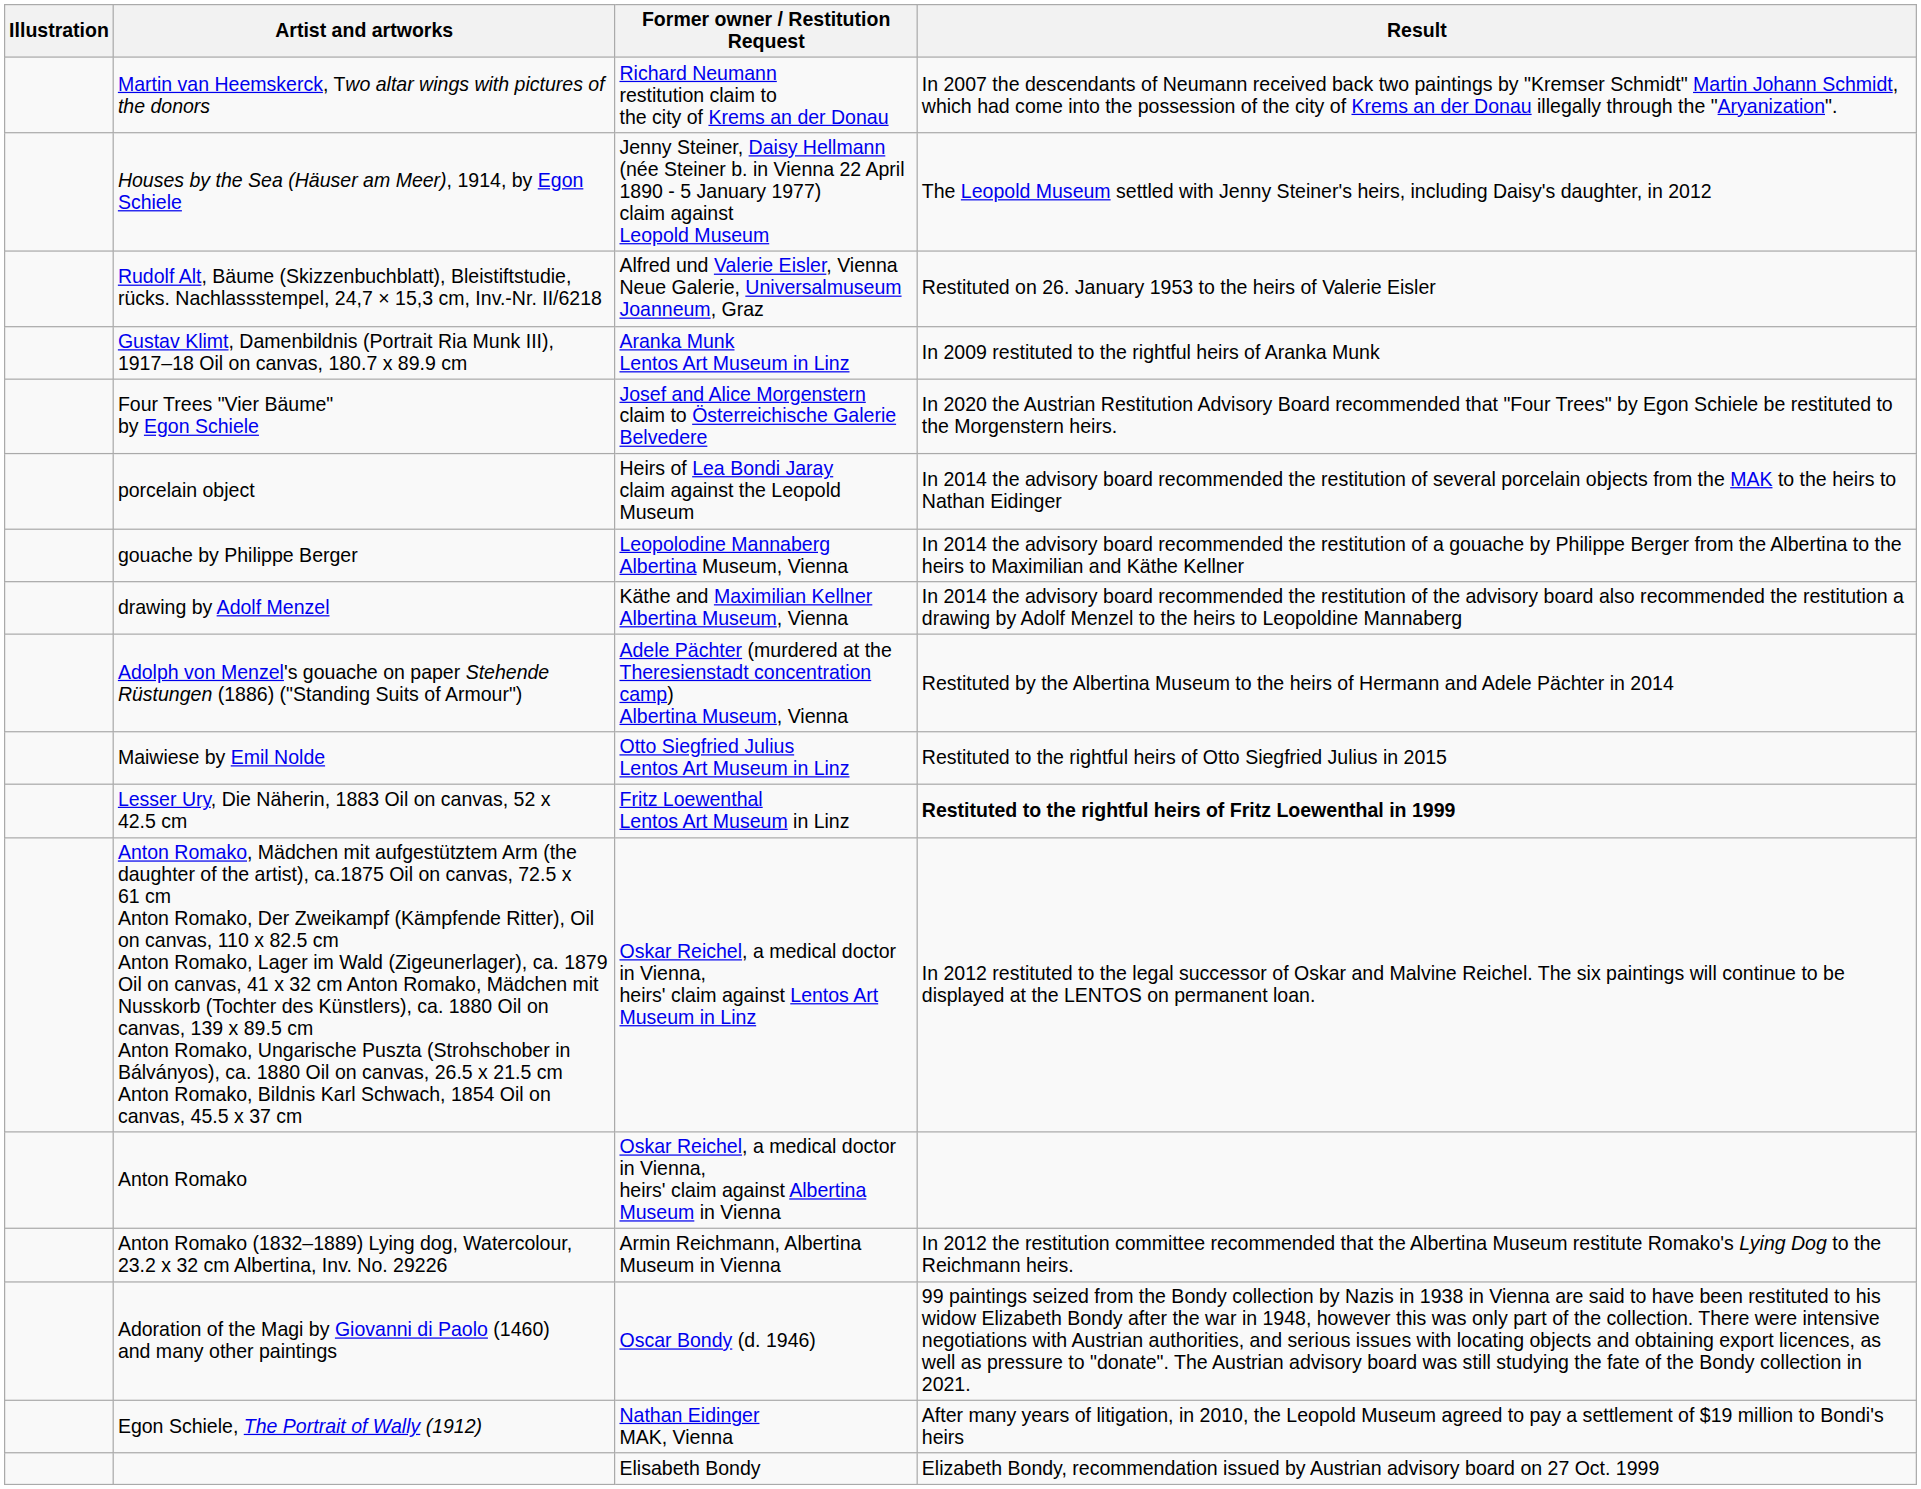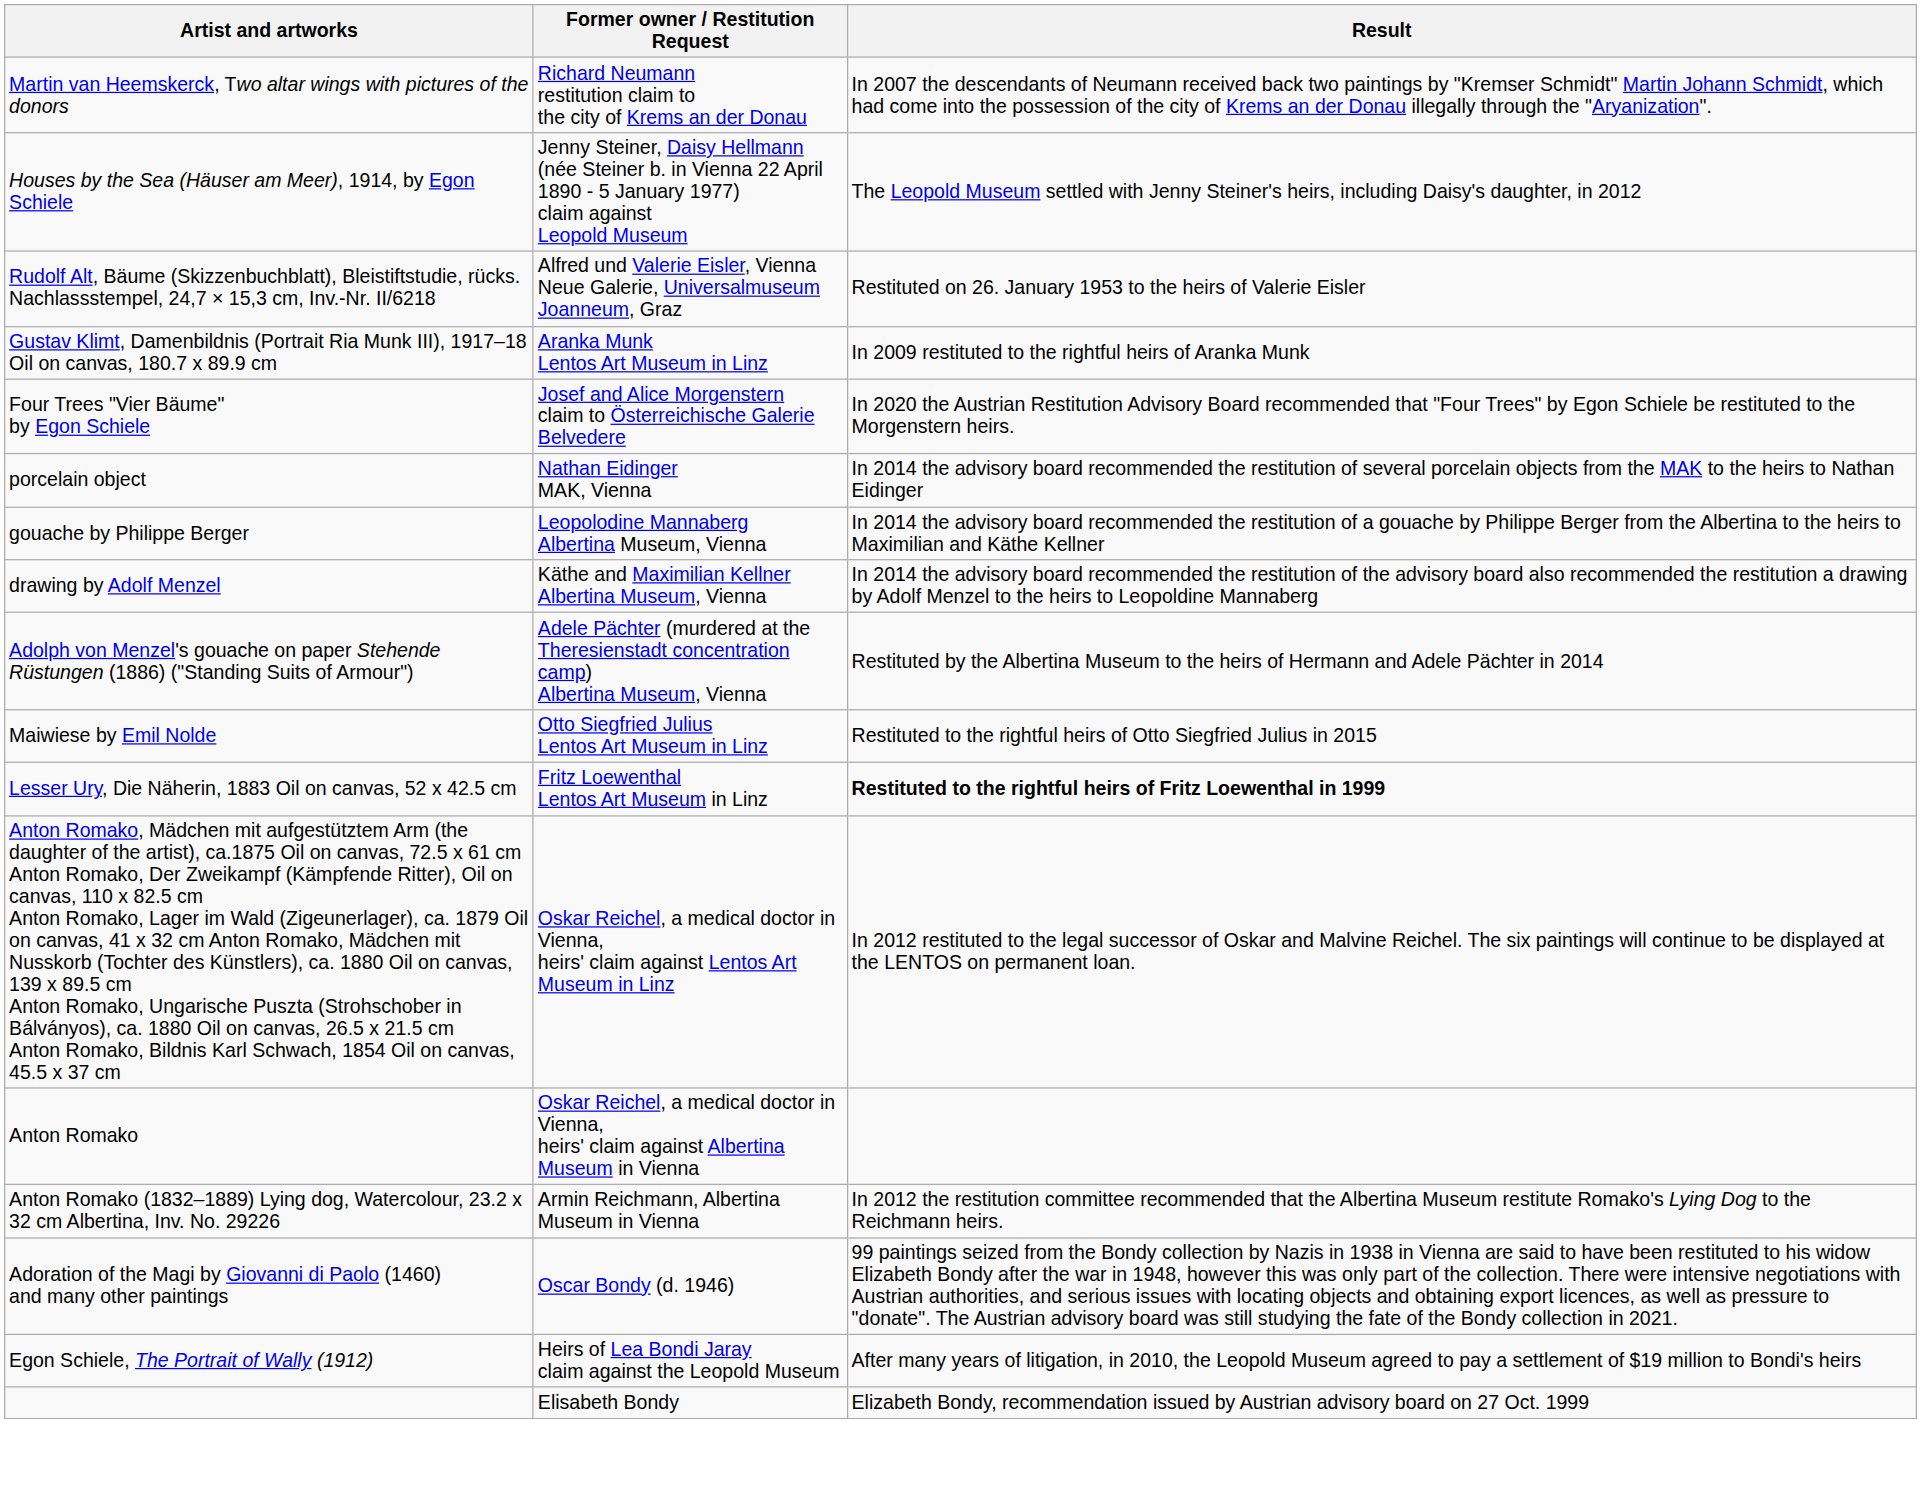- column: (59, 30)
(730, 491) Heirs of Lea Bondi Jaray claim against the Leopold Museum -> (608, 480) Nathan Eidinger MAK, Vienna
(689, 1426) Nathan Eidinger MAK, Vienna -> (689, 1360) Heirs of Lea Bondi Jaray claim against the Leopold Museum
